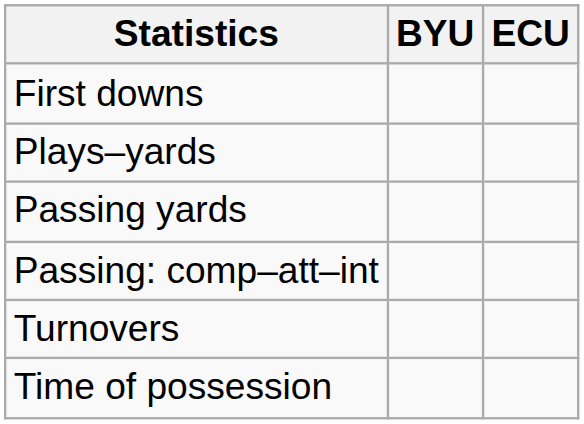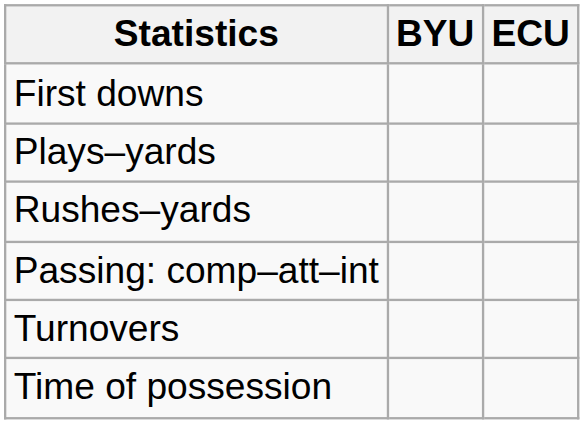+ row: (132, 210)
- row: (130, 210)
